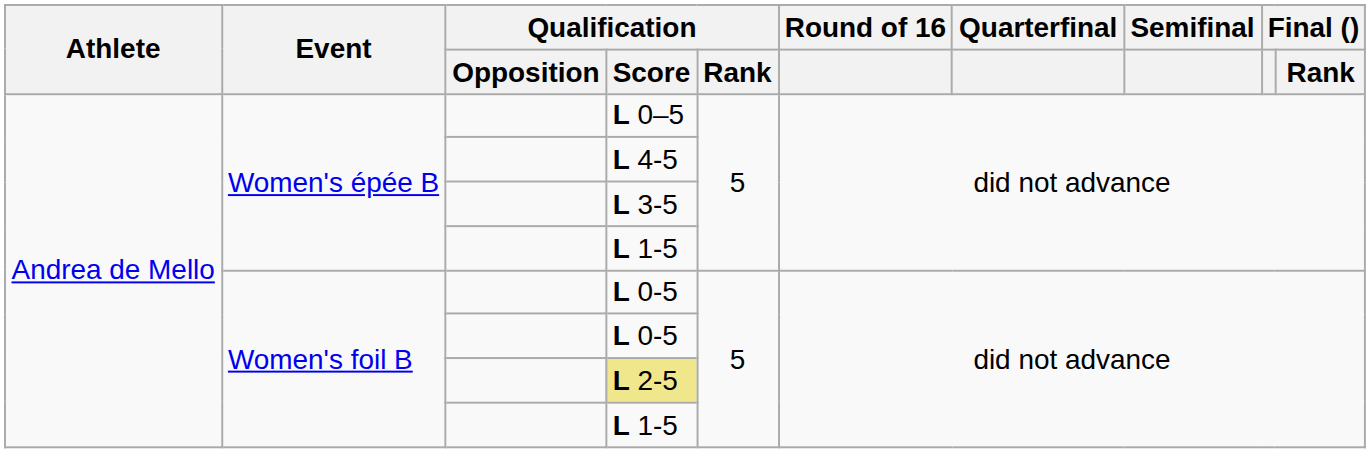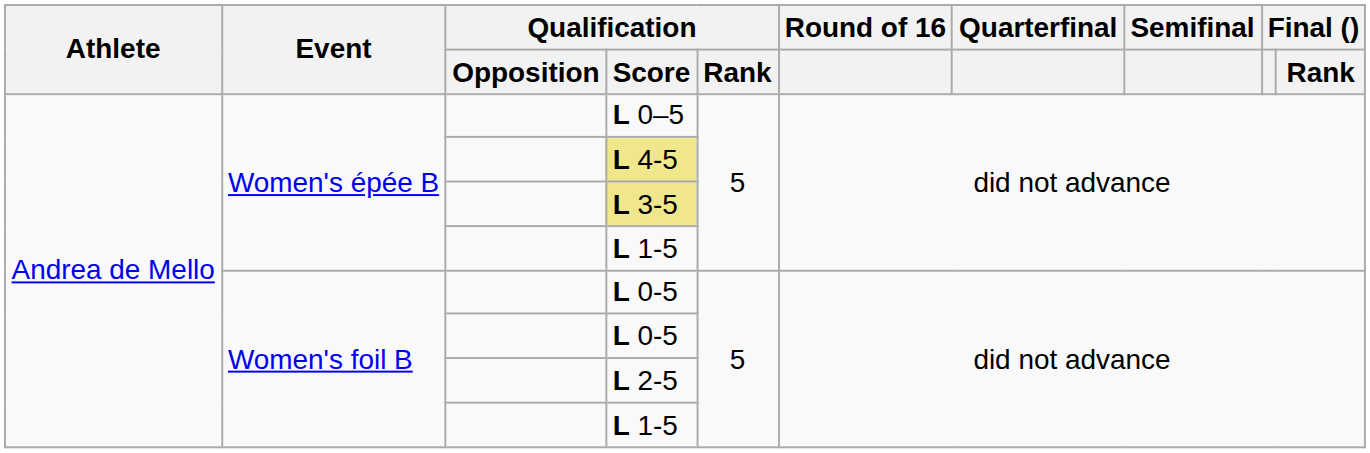(645, 160) no background -> (645, 160) khaki background
(645, 204) no background -> (645, 204) khaki background
(645, 381) khaki background -> (645, 381) no background
